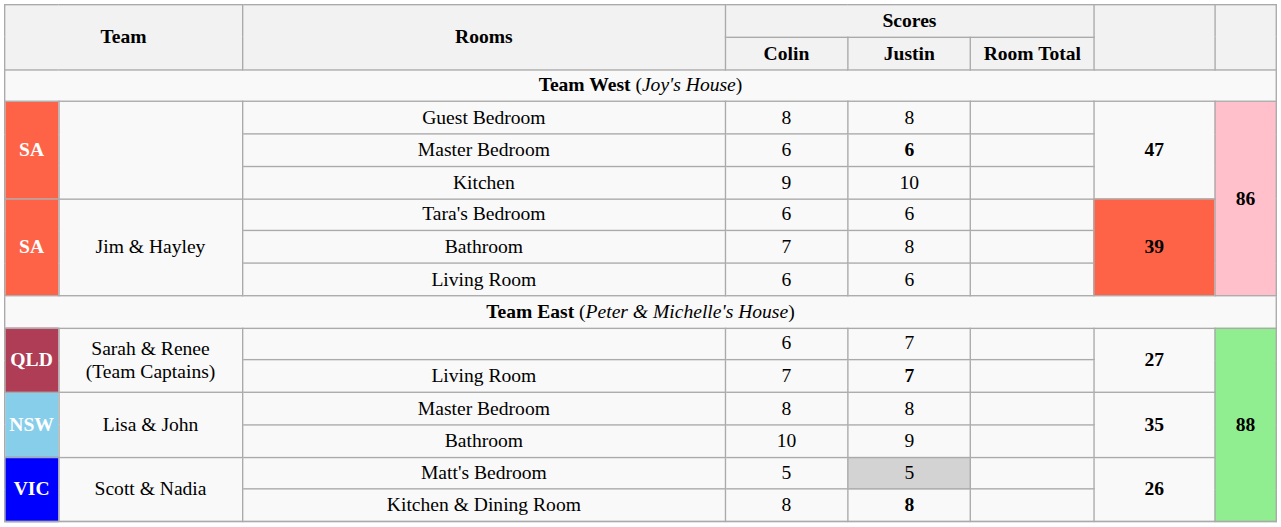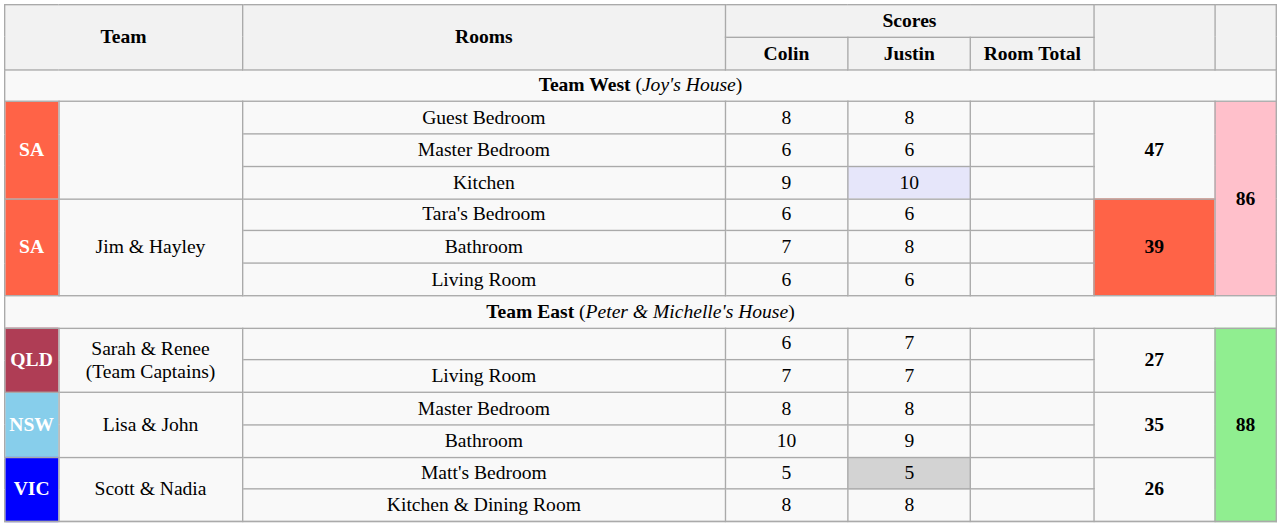(909, 150) bold -> (909, 150) normal
(909, 182) no background -> (909, 182) lavender background
(909, 376) bold -> (909, 376) normal
(909, 505) bold -> (909, 505) normal
